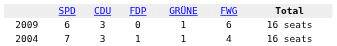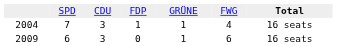rows swapped: (27, 25) <-> (27, 39)
